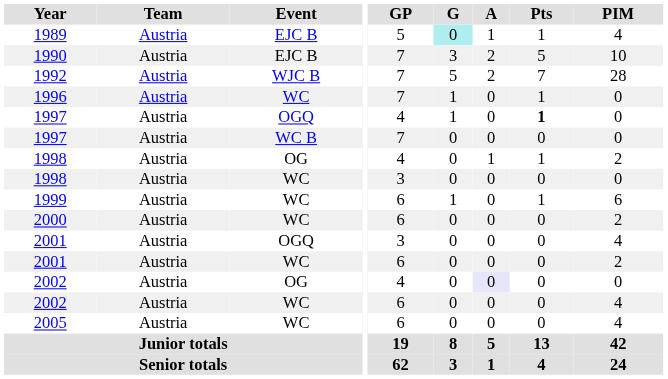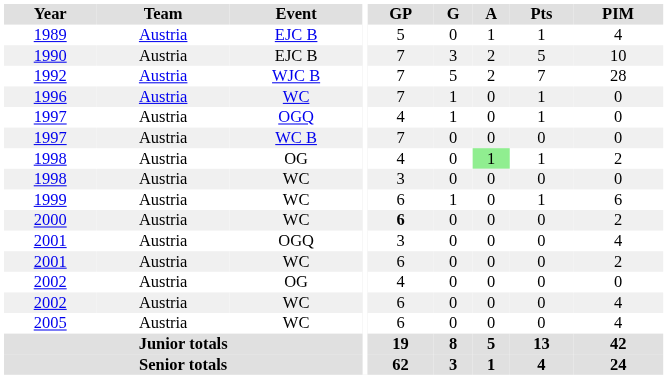(453, 34) paleturquoise background -> (453, 34) no background
(541, 117) bold -> (541, 117) normal
(491, 158) no background -> (491, 158) lightgreen background
(401, 220) normal -> (401, 220) bold
(491, 282) lavender background -> (491, 282) no background
